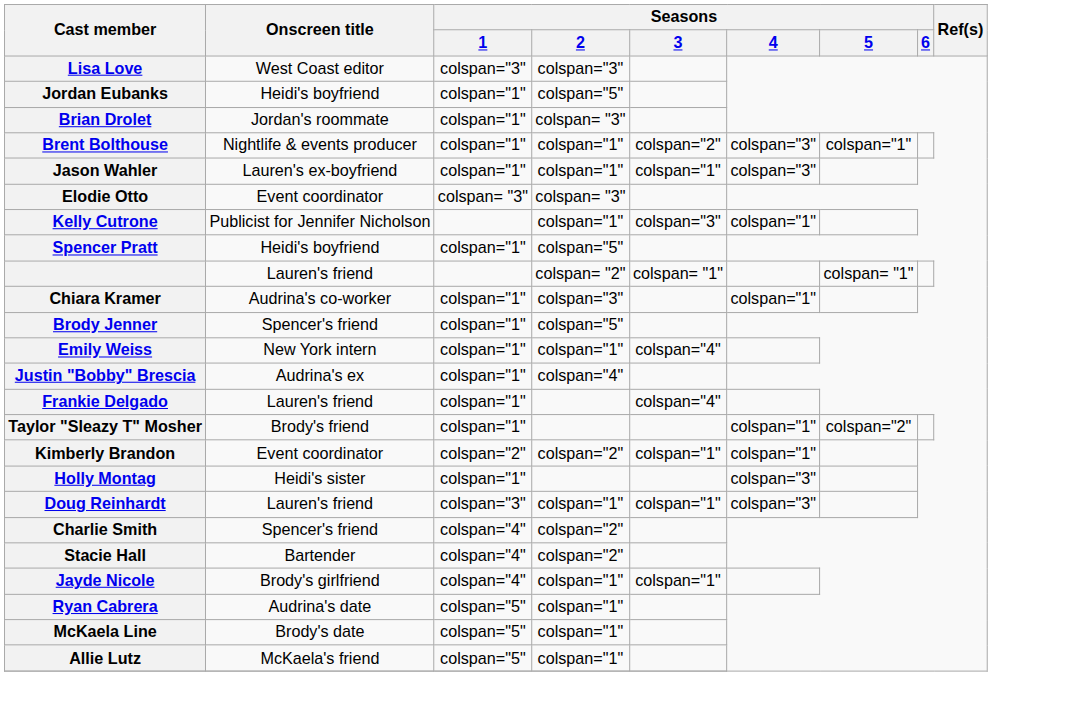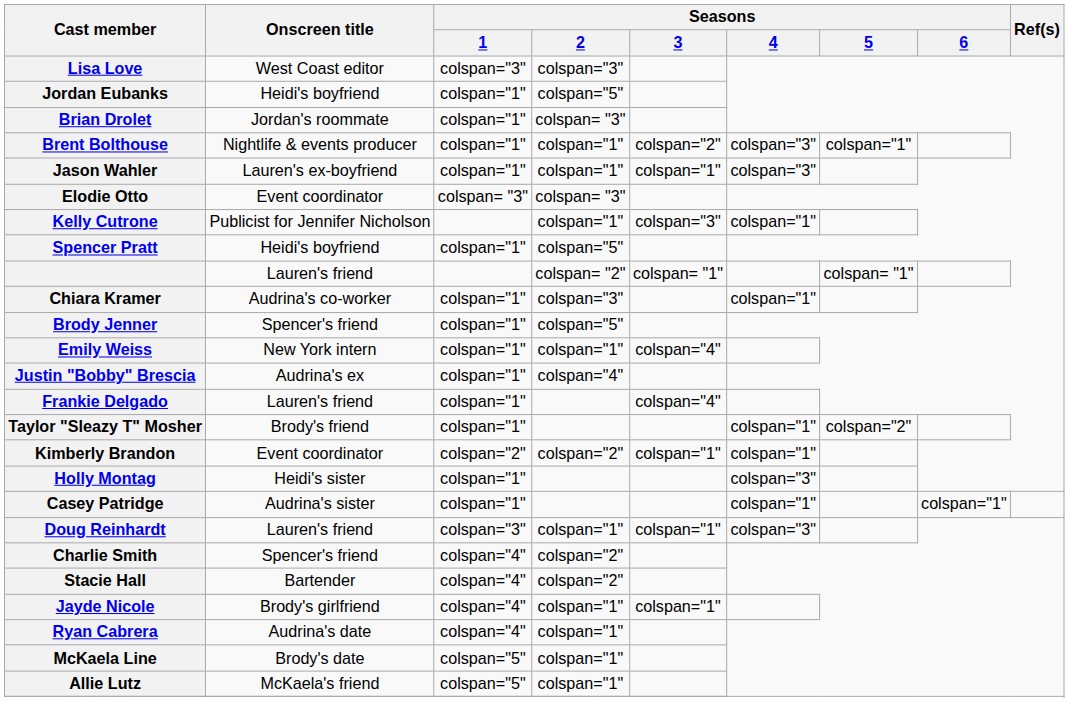+ row: (105, 504)
(483, 606) colspan="5" -> (483, 632) colspan="4"
